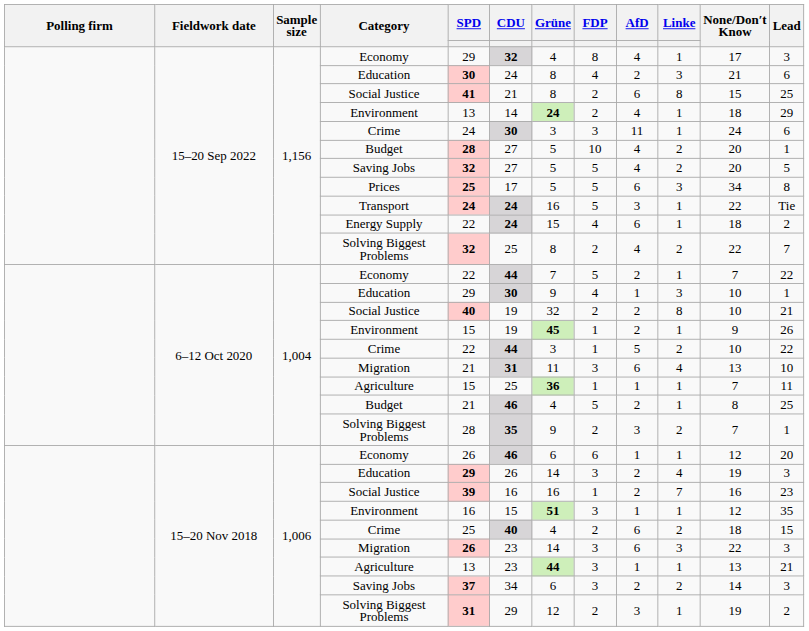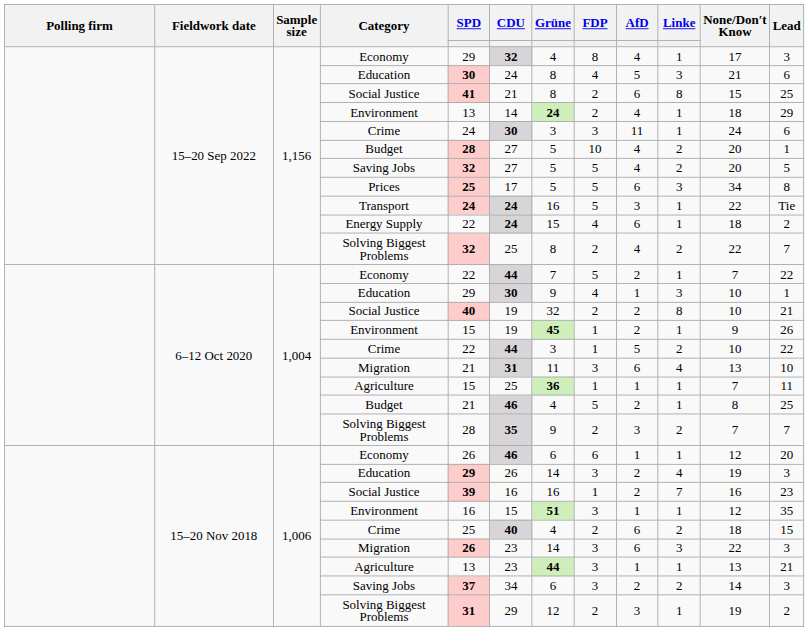(637, 75) 2 -> (637, 75) 5
(787, 430) 1 -> (787, 430) 7
